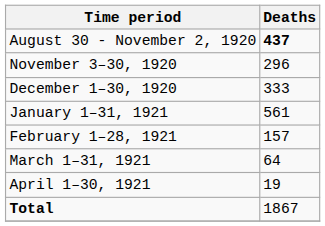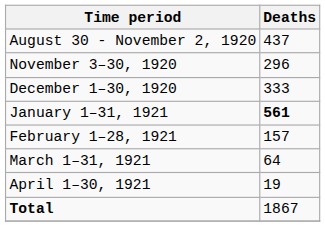(276, 41) bold -> (276, 41) normal
(276, 113) normal -> (276, 113) bold
